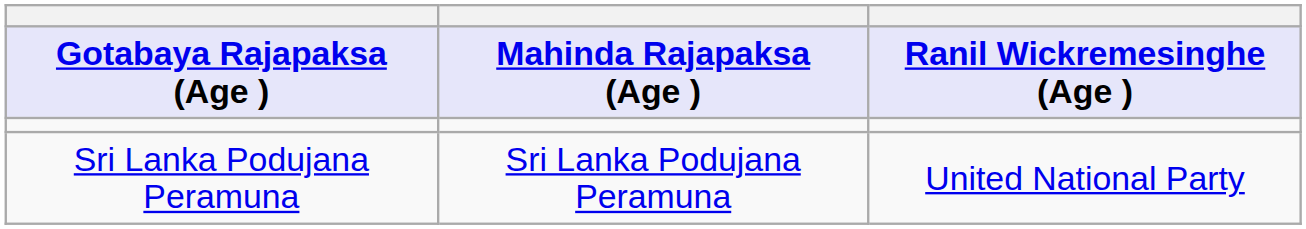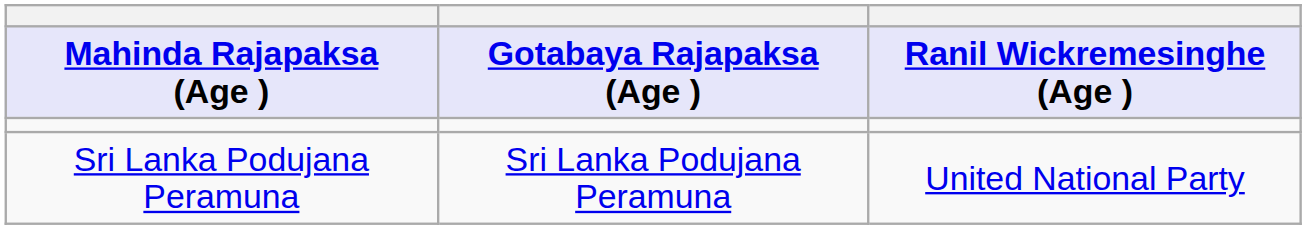columns swapped: (221, 72) <-> (653, 72)
